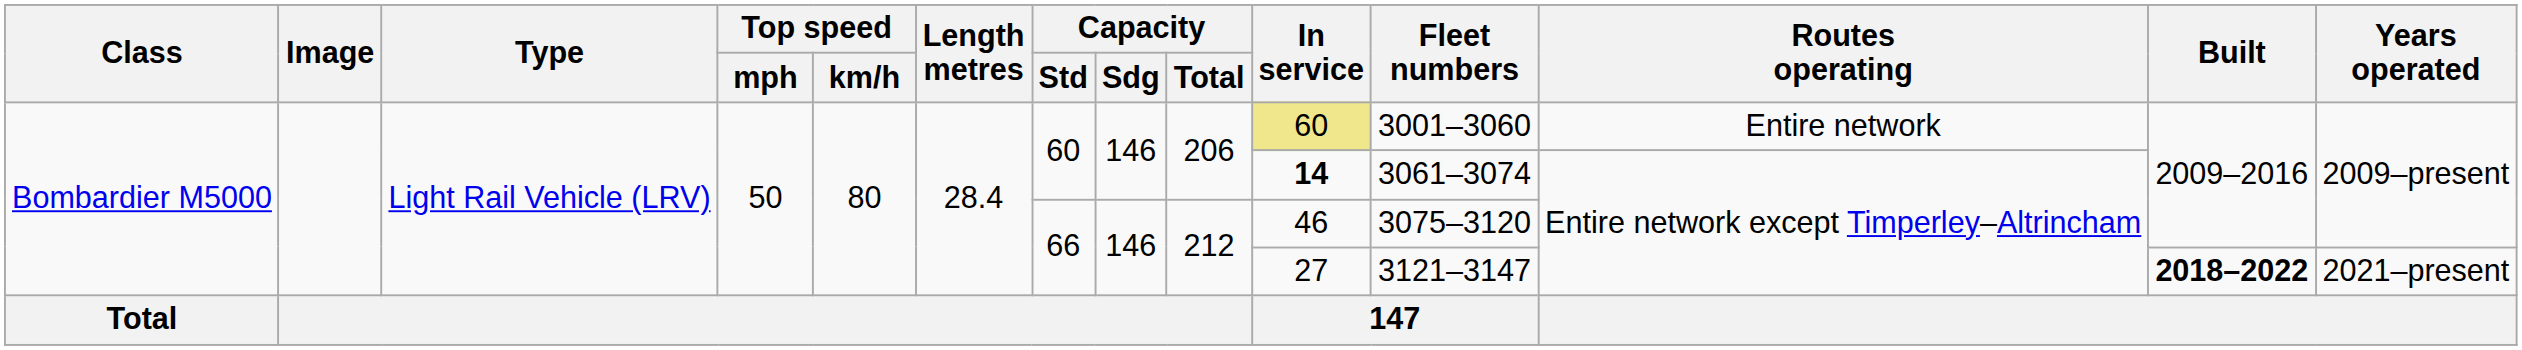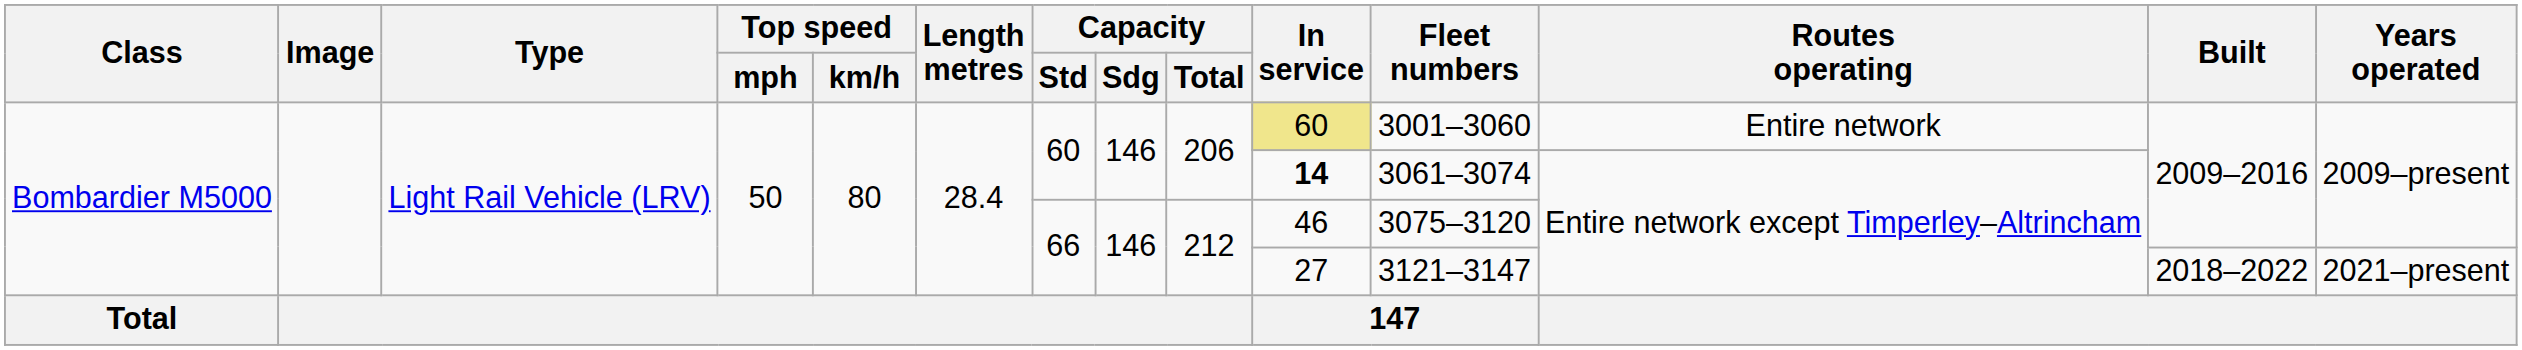(2232, 271) bold -> (2232, 271) normal
